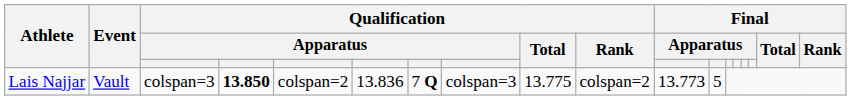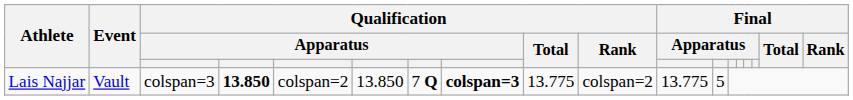(380, 81) 13.836 -> (380, 81) 13.850
(481, 81) normal -> (482, 81) bold
(682, 81) 13.773 -> (685, 81) 13.775
